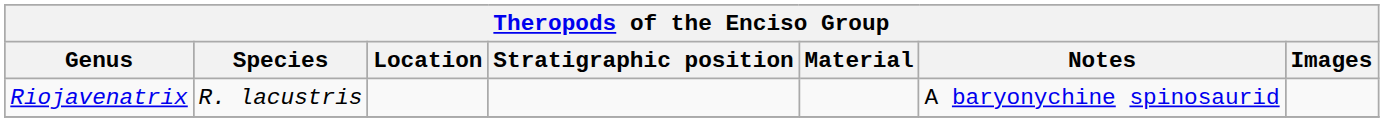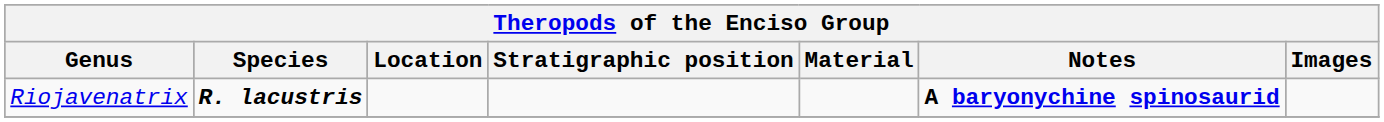(281, 98) normal -> (281, 98) bold
(1102, 98) normal -> (1102, 98) bold
